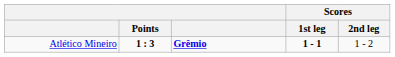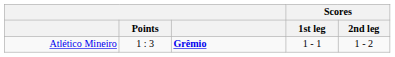(145, 44) bold -> (145, 44) normal
(312, 44) bold -> (312, 44) normal
